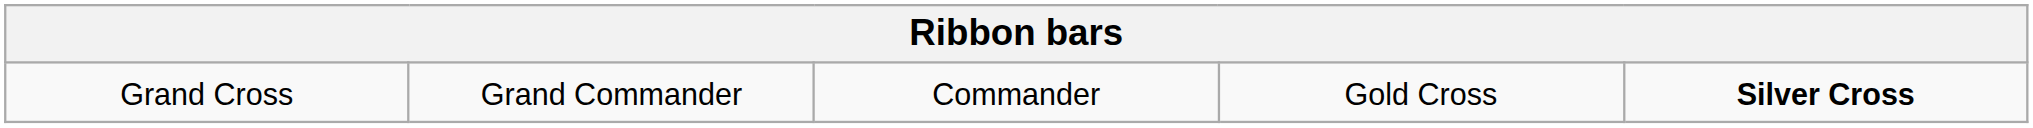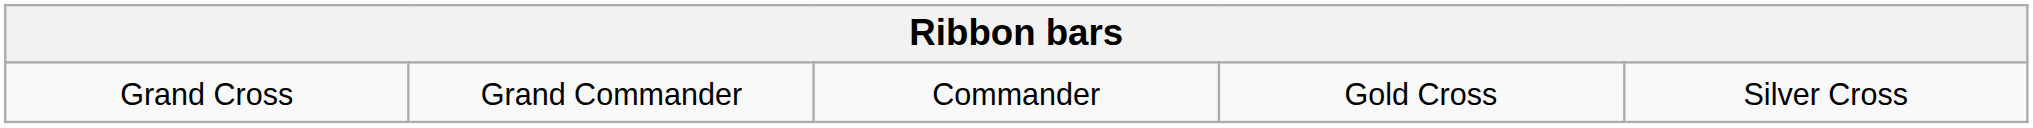(1826, 91) bold -> (1826, 93) normal
